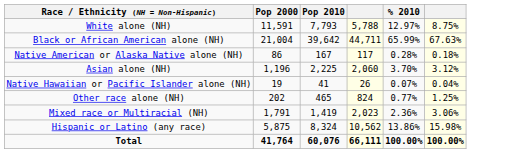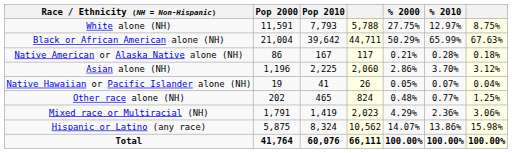+ column: (404, 12)
